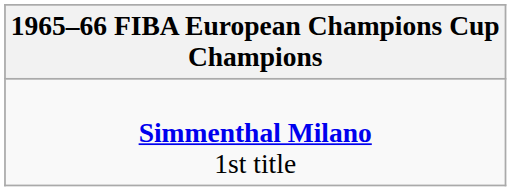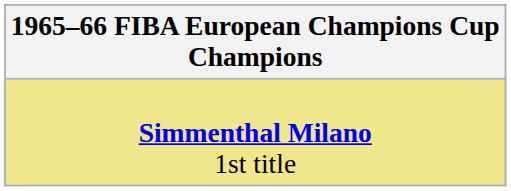(255, 147) no background -> (255, 147) khaki background
